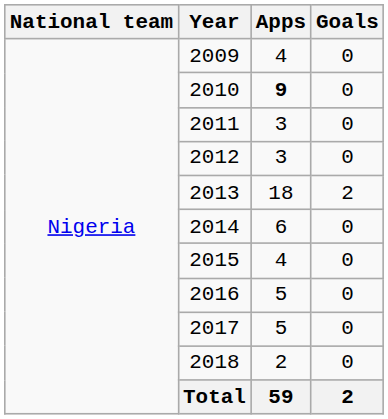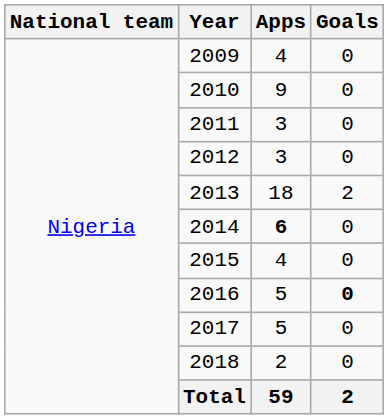(281, 90) bold -> (281, 90) normal
(281, 227) normal -> (281, 227) bold
(347, 295) normal -> (347, 295) bold
